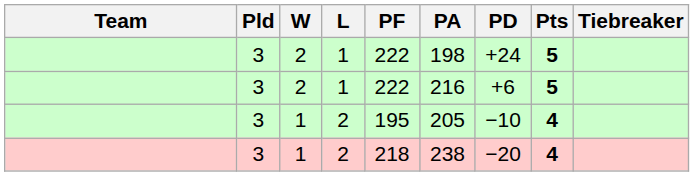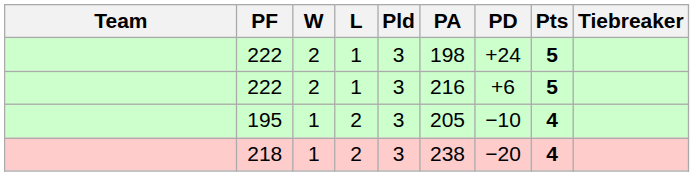columns swapped: (258, 21) <-> (392, 21)
